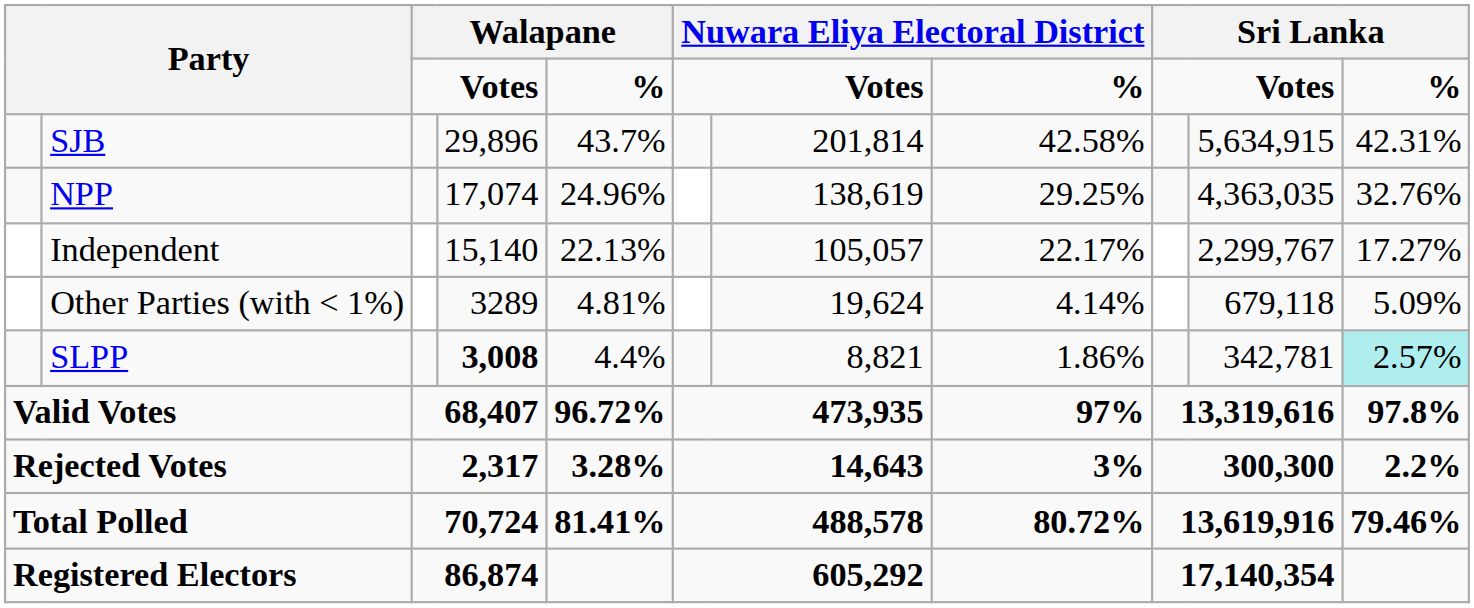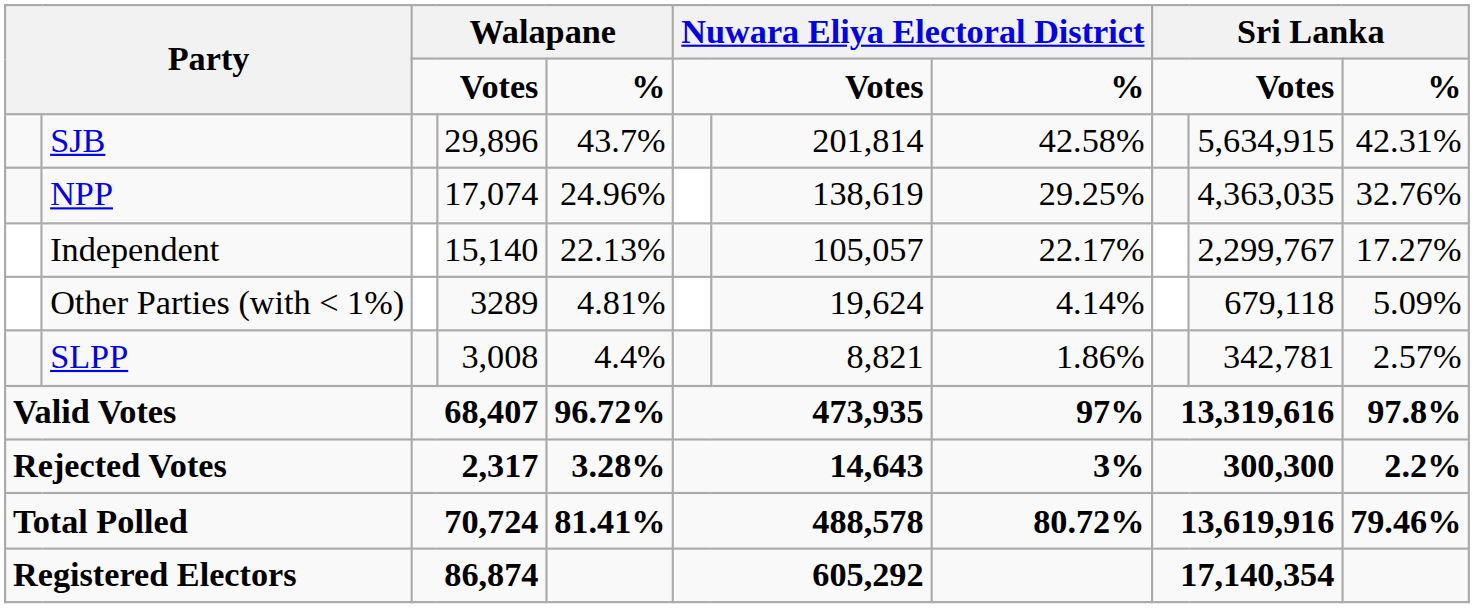(500, 357) bold -> (500, 357) normal
(1417, 357) paleturquoise background -> (1417, 357) no background
